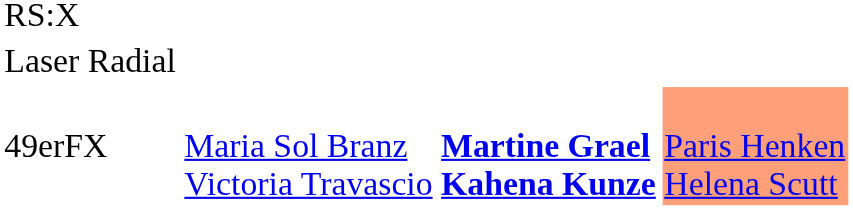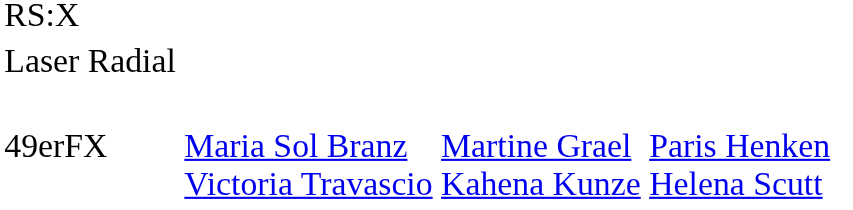(548, 164) bold -> (541, 164) normal
(755, 164) lightsalmon background -> (740, 164) no background
